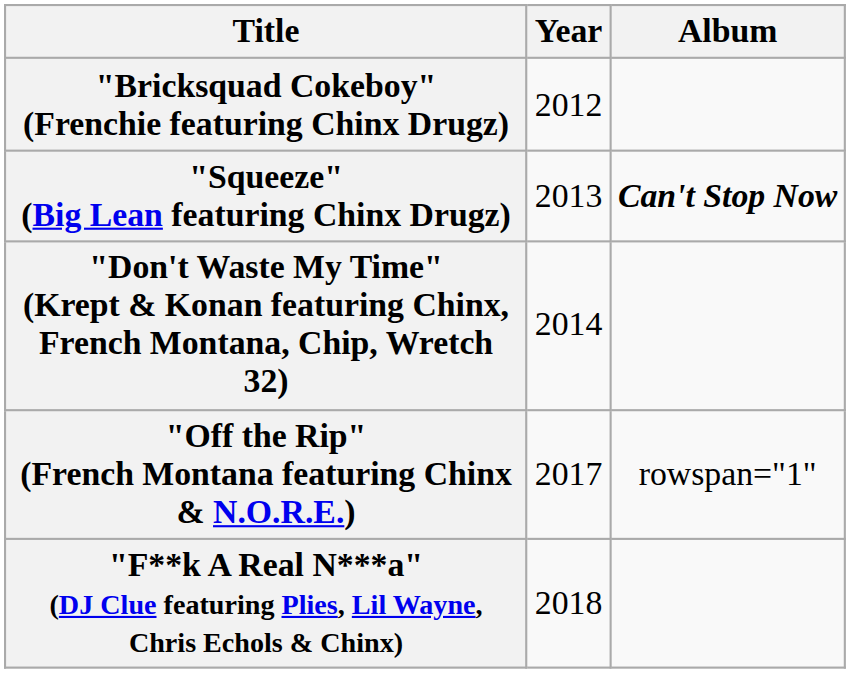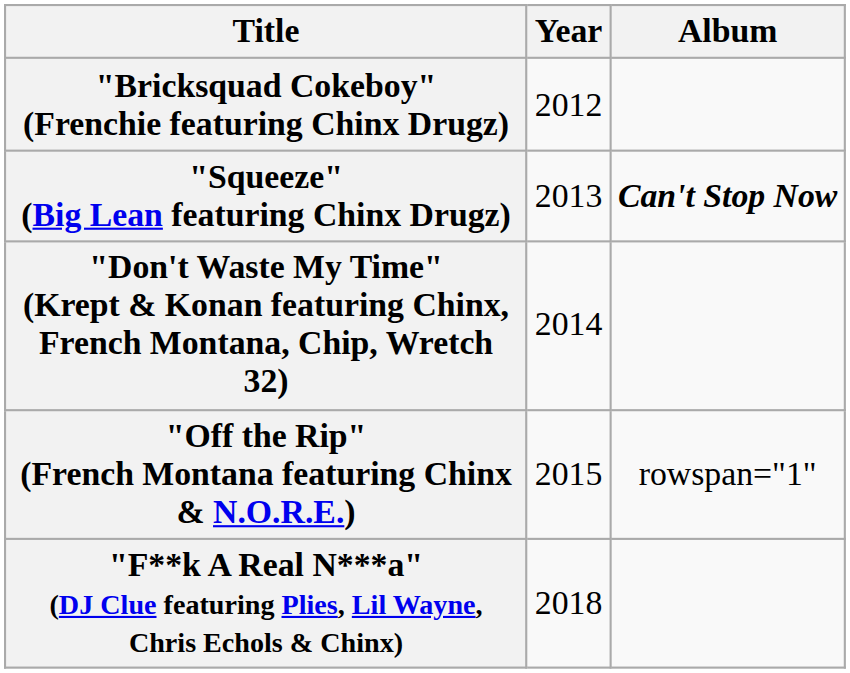(569, 473) 2017 -> (569, 473) 2015
